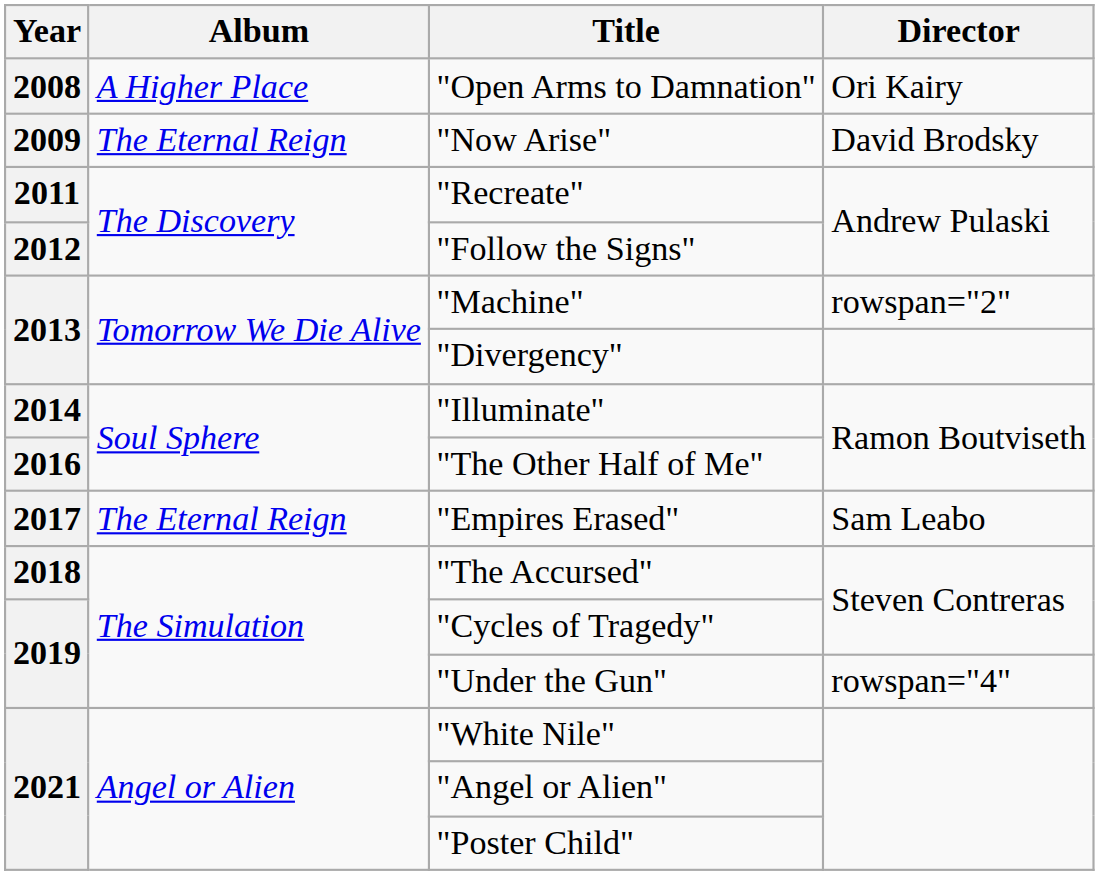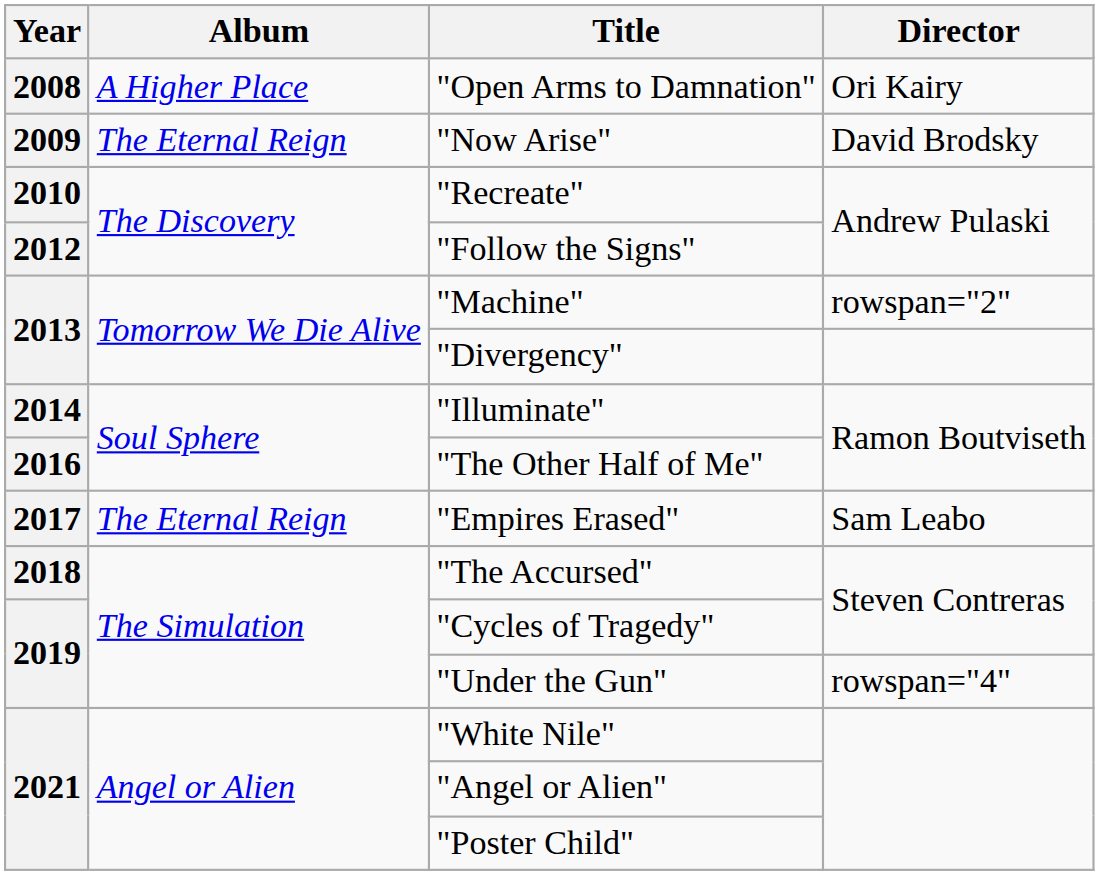(47, 193) 2011 -> (47, 193) 2010
